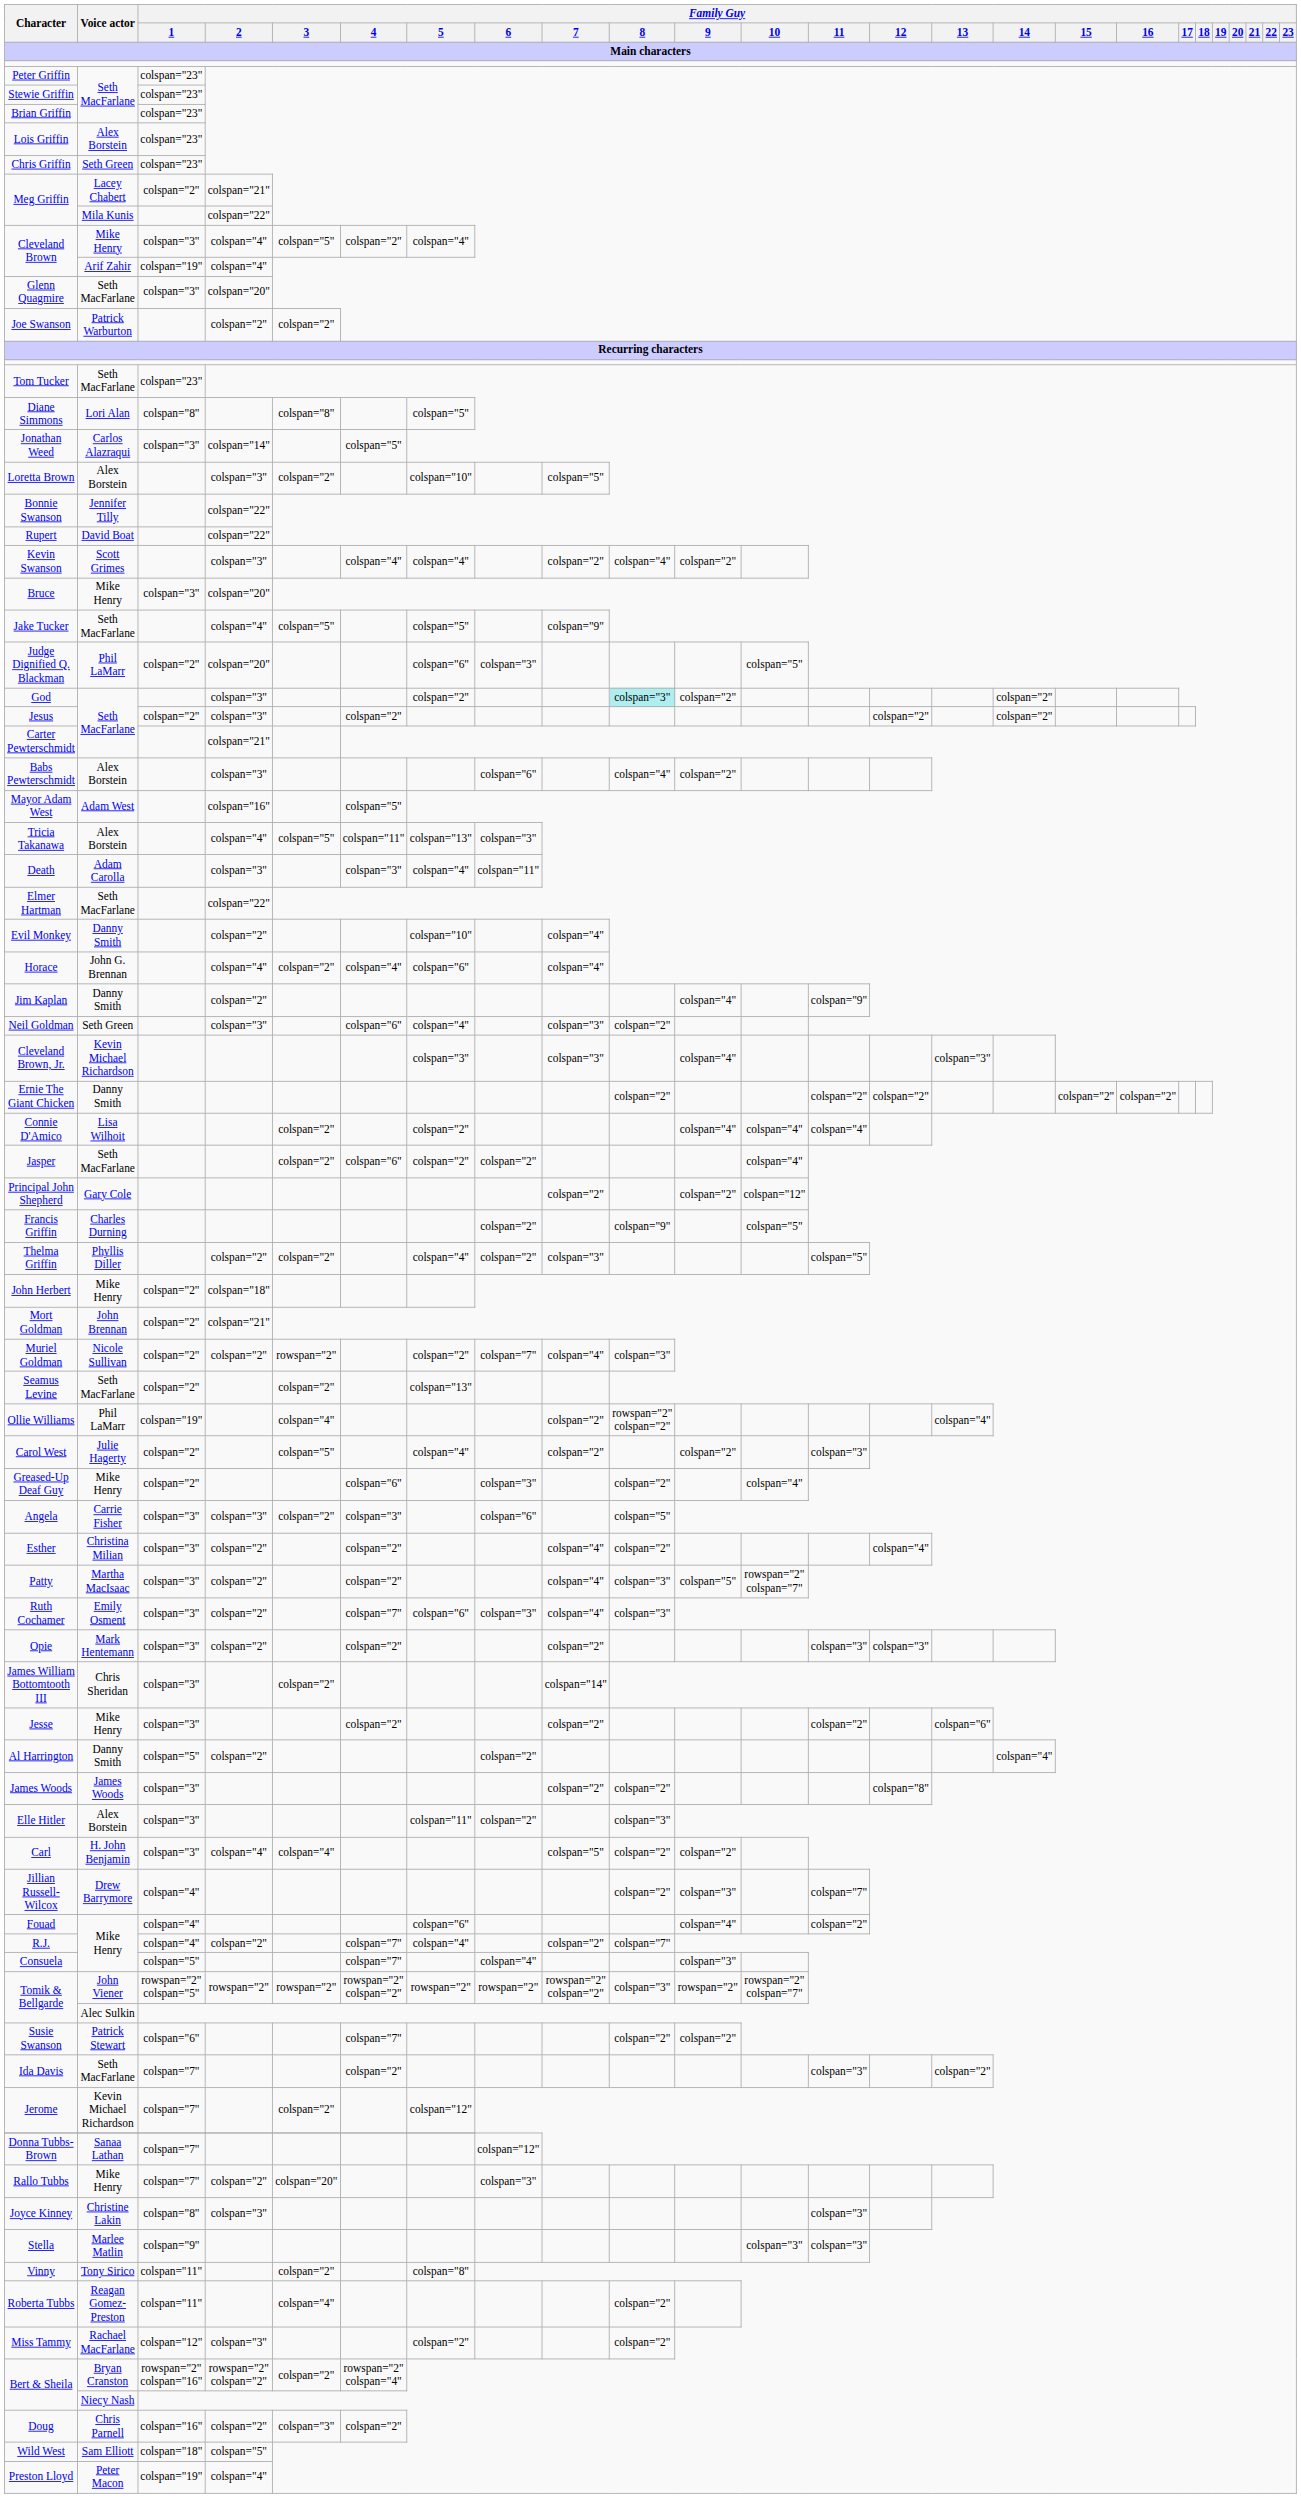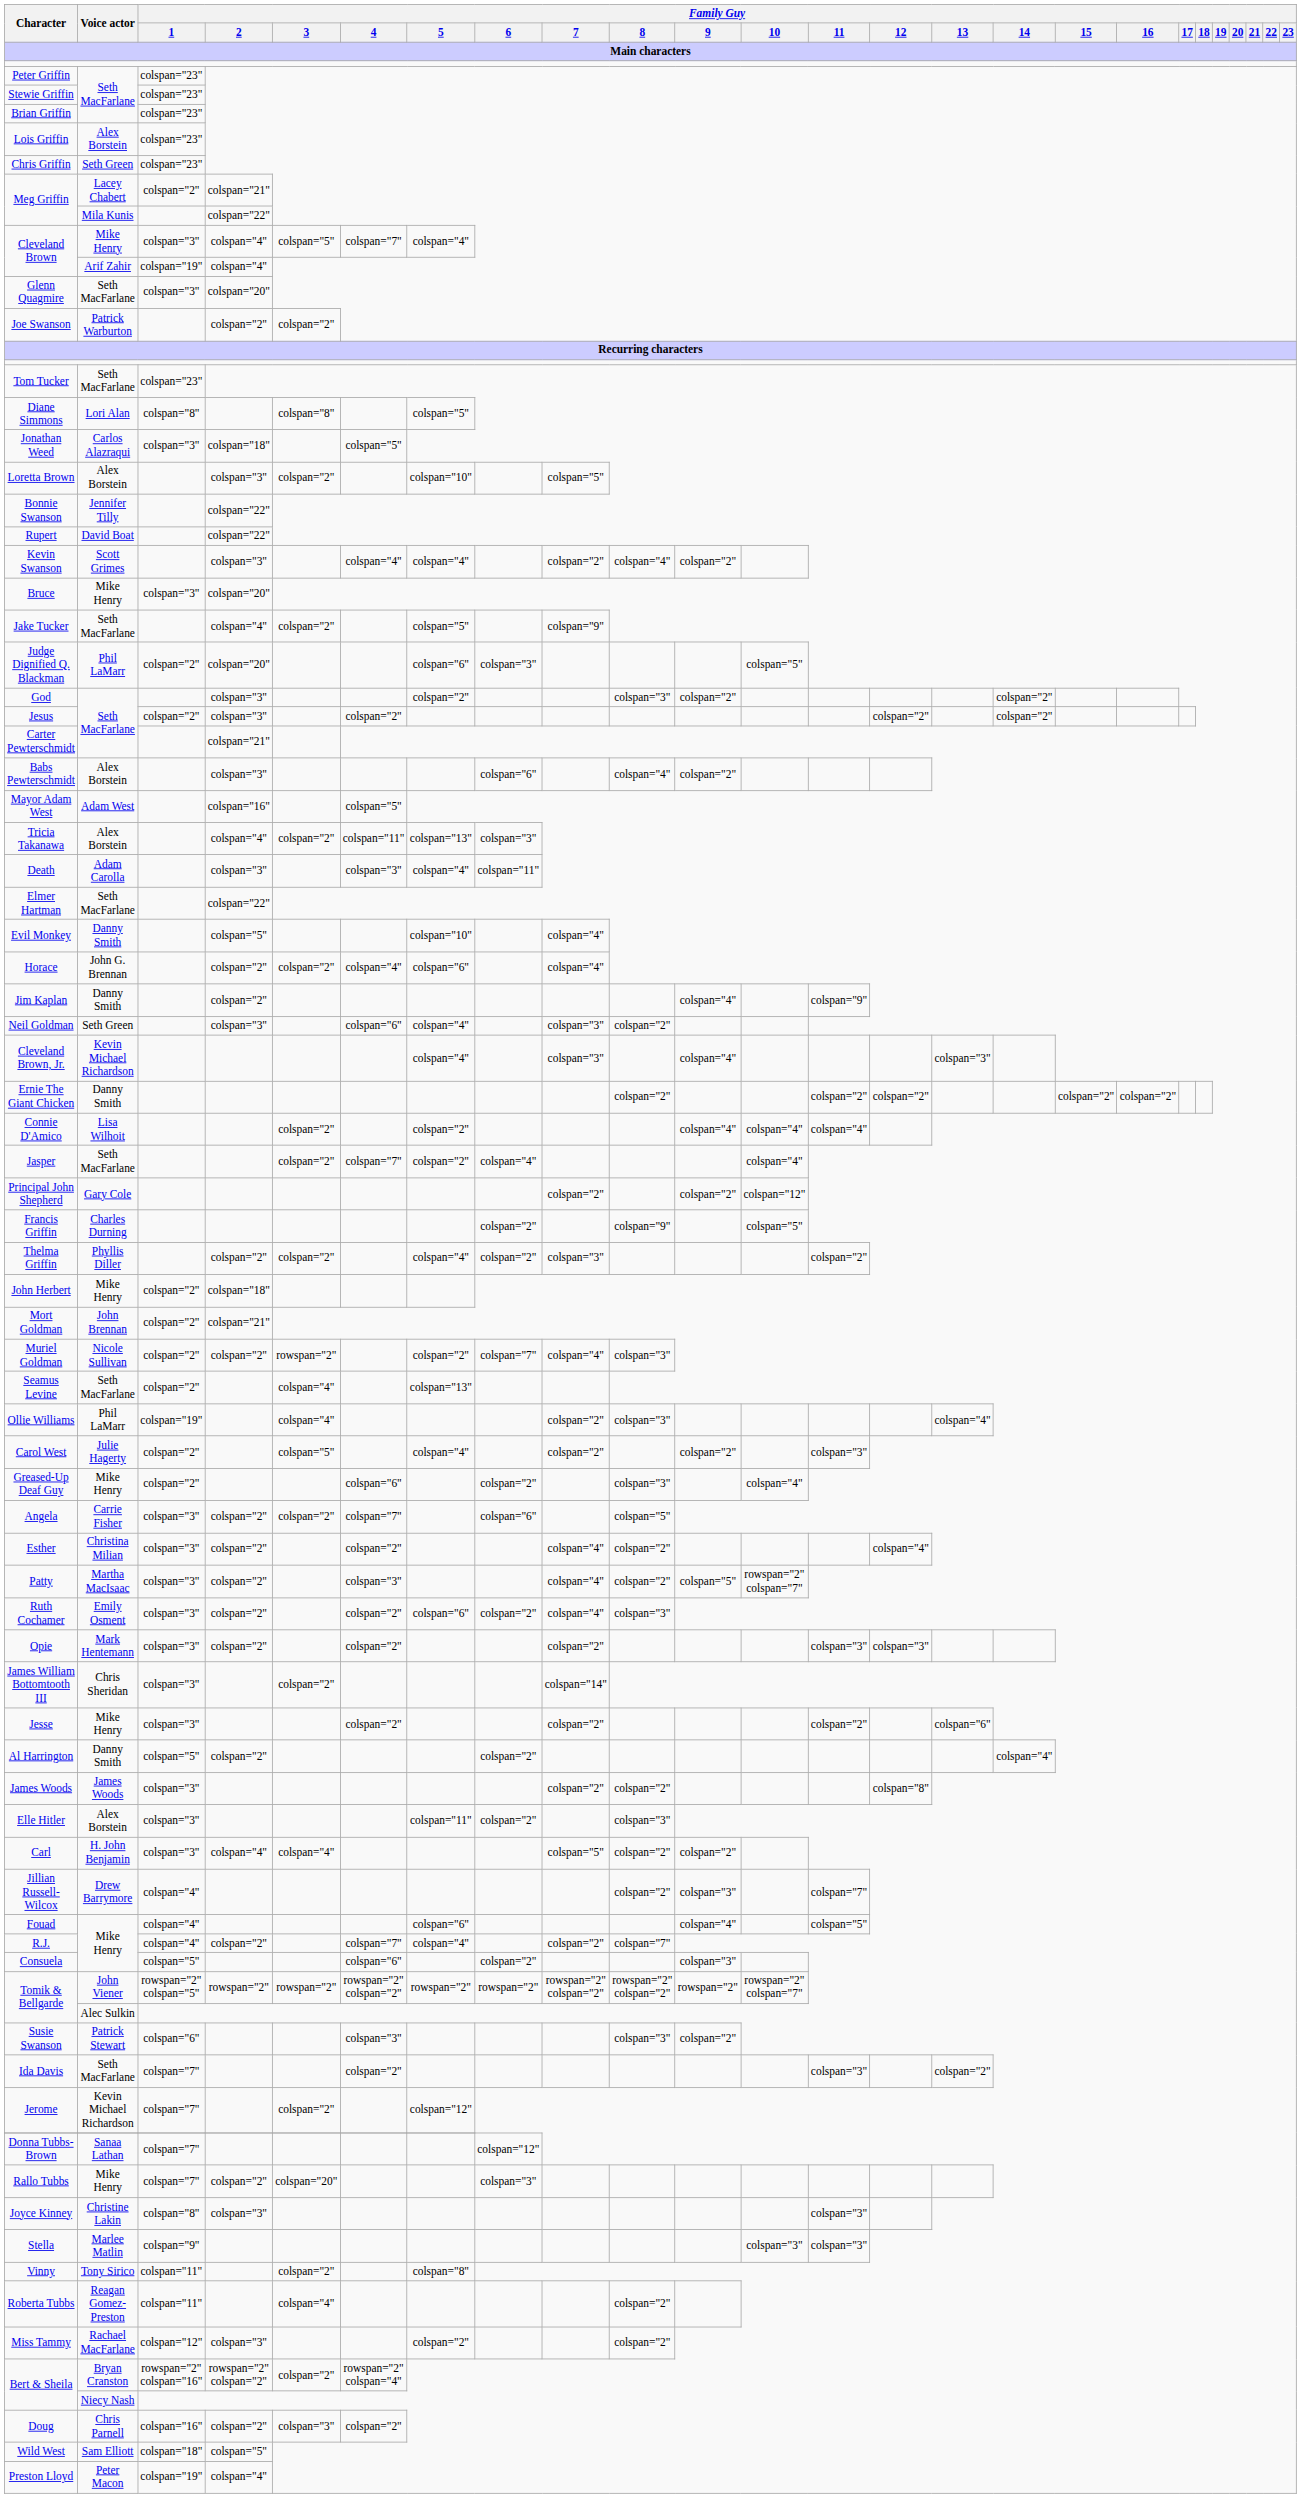(374, 240) colspan="2" -> (374, 240) colspan="7"
(239, 445) colspan="14" -> (239, 445) colspan="18"
(306, 625) colspan="5" -> (306, 625) colspan="2"
(642, 697) paleturquoise background -> (642, 697) no background
(306, 838) colspan="5" -> (306, 838) colspan="2"
(239, 935) colspan="2" -> (239, 935) colspan="5"
(239, 967) colspan="4" -> (239, 967) colspan="2"
(441, 1057) colspan="3" -> (441, 1057) colspan="4"
(374, 1161) colspan="6" -> (374, 1161) colspan="7"
(508, 1161) colspan="2" -> (508, 1161) colspan="4"
(839, 1258) colspan="5" -> (839, 1258) colspan="2"
(306, 1387) colspan="2" -> (306, 1387) colspan="4"
(642, 1419) rowspan="2" colspan="2" -> (642, 1419) colspan="3"
(508, 1484) colspan="3" -> (508, 1484) colspan="2"
(642, 1484) colspan="2" -> (642, 1484) colspan="3"
(239, 1516) colspan="3" -> (239, 1516) colspan="2"
(374, 1516) colspan="3" -> (374, 1516) colspan="7"
(374, 1581) colspan="2" -> (374, 1581) colspan="3"
(642, 1581) colspan="3" -> (642, 1581) colspan="2"
(374, 1613) colspan="7" -> (374, 1613) colspan="2"
(508, 1613) colspan="3" -> (508, 1613) colspan="2"
(839, 1924) colspan="2" -> (839, 1924) colspan="5"
(374, 1961) colspan="7" -> (374, 1961) colspan="6"
(508, 1961) colspan="4" -> (508, 1961) colspan="2"
(642, 1987) colspan="3" -> (642, 1987) rowspan="2" colspan="2"
(374, 2038) colspan="7" -> (374, 2038) colspan="3"
(642, 2038) colspan="2" -> (642, 2038) colspan="3"
